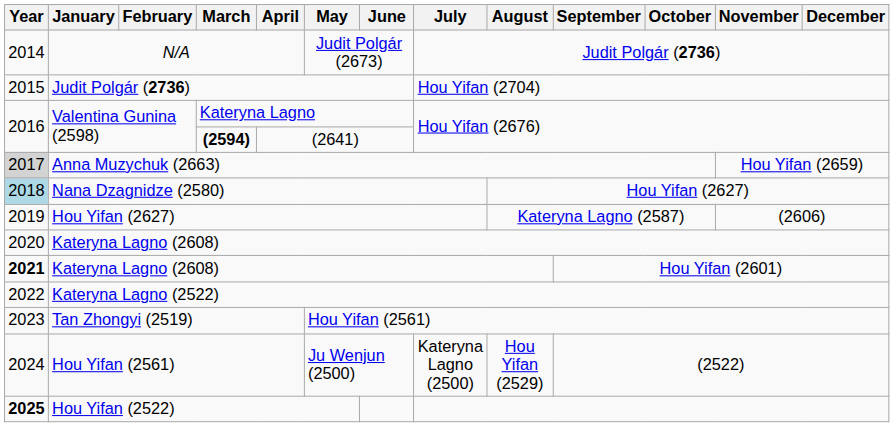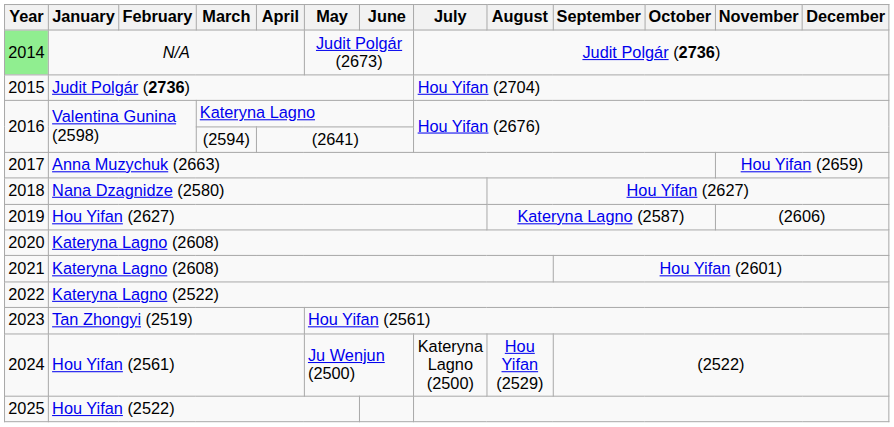(26, 52) no background -> (26, 52) lightgreen background
(226, 139) bold -> (226, 139) normal
(26, 165) lightgrey background -> (26, 165) no background
(26, 191) lightblue background -> (26, 191) no background
(26, 268) bold -> (26, 268) normal
(26, 408) bold -> (26, 408) normal
